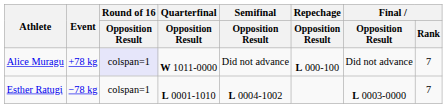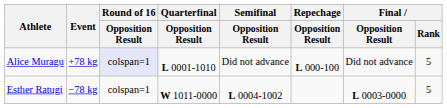(189, 67) W 1011-0000 -> (189, 67) L 0001-1010
(429, 62) 7 -> (429, 62) 5
(189, 95) L 0001-1010 -> (189, 95) W 1011-0000
(429, 89) 7 -> (429, 89) 5
